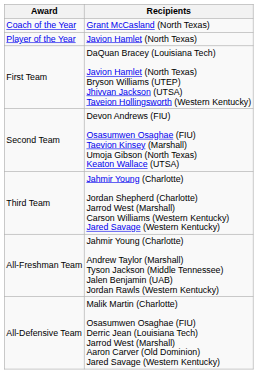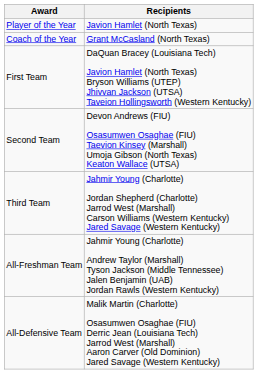rows swapped: (41, 39) <-> (41, 26)
